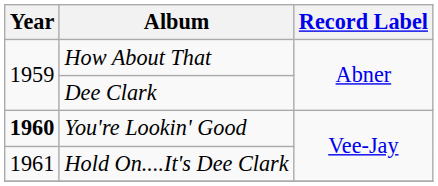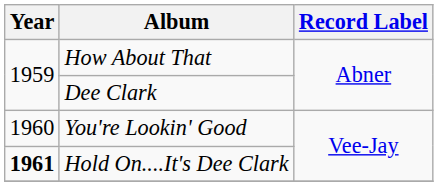(32, 127) bold -> (32, 127) normal
(32, 163) normal -> (32, 163) bold
